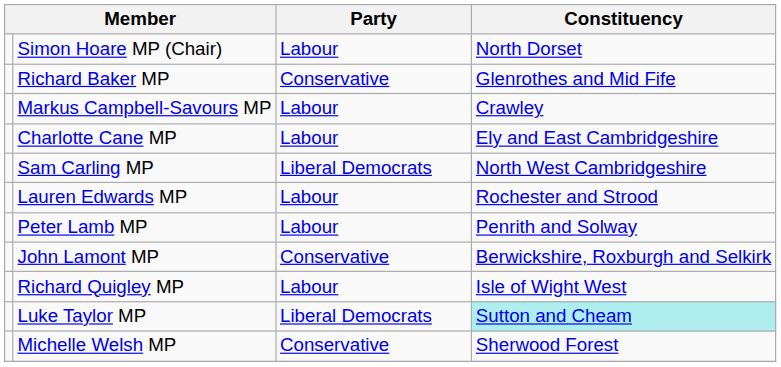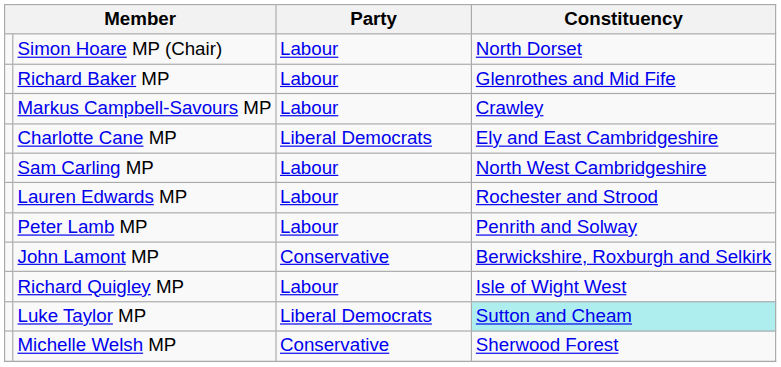(335, 78) Conservative -> (309, 78) Labour
(309, 138) Labour -> (356, 138) Liberal Democrats
(356, 167) Liberal Democrats -> (309, 167) Labour
